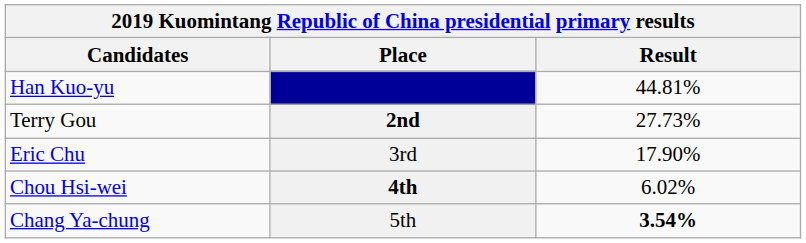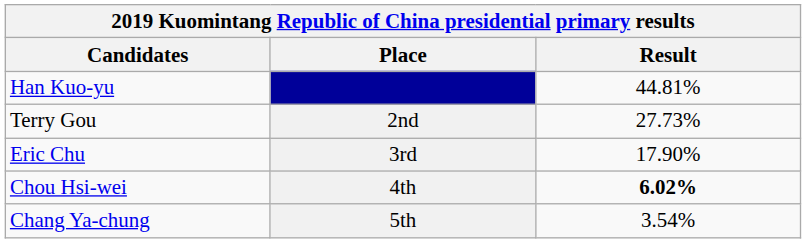(403, 120) bold -> (403, 120) normal
(403, 187) bold -> (403, 187) normal
(668, 187) normal -> (668, 187) bold
(668, 220) bold -> (668, 220) normal
